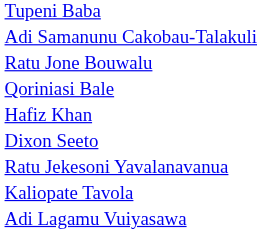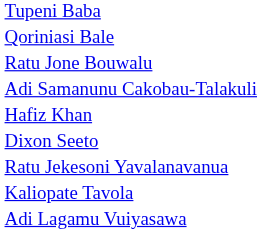(131, 37) Adi Samanunu Cakobau-Talakuli -> (59, 37) Qoriniasi Bale
(59, 88) Qoriniasi Bale -> (131, 88) Adi Samanunu Cakobau-Talakuli
